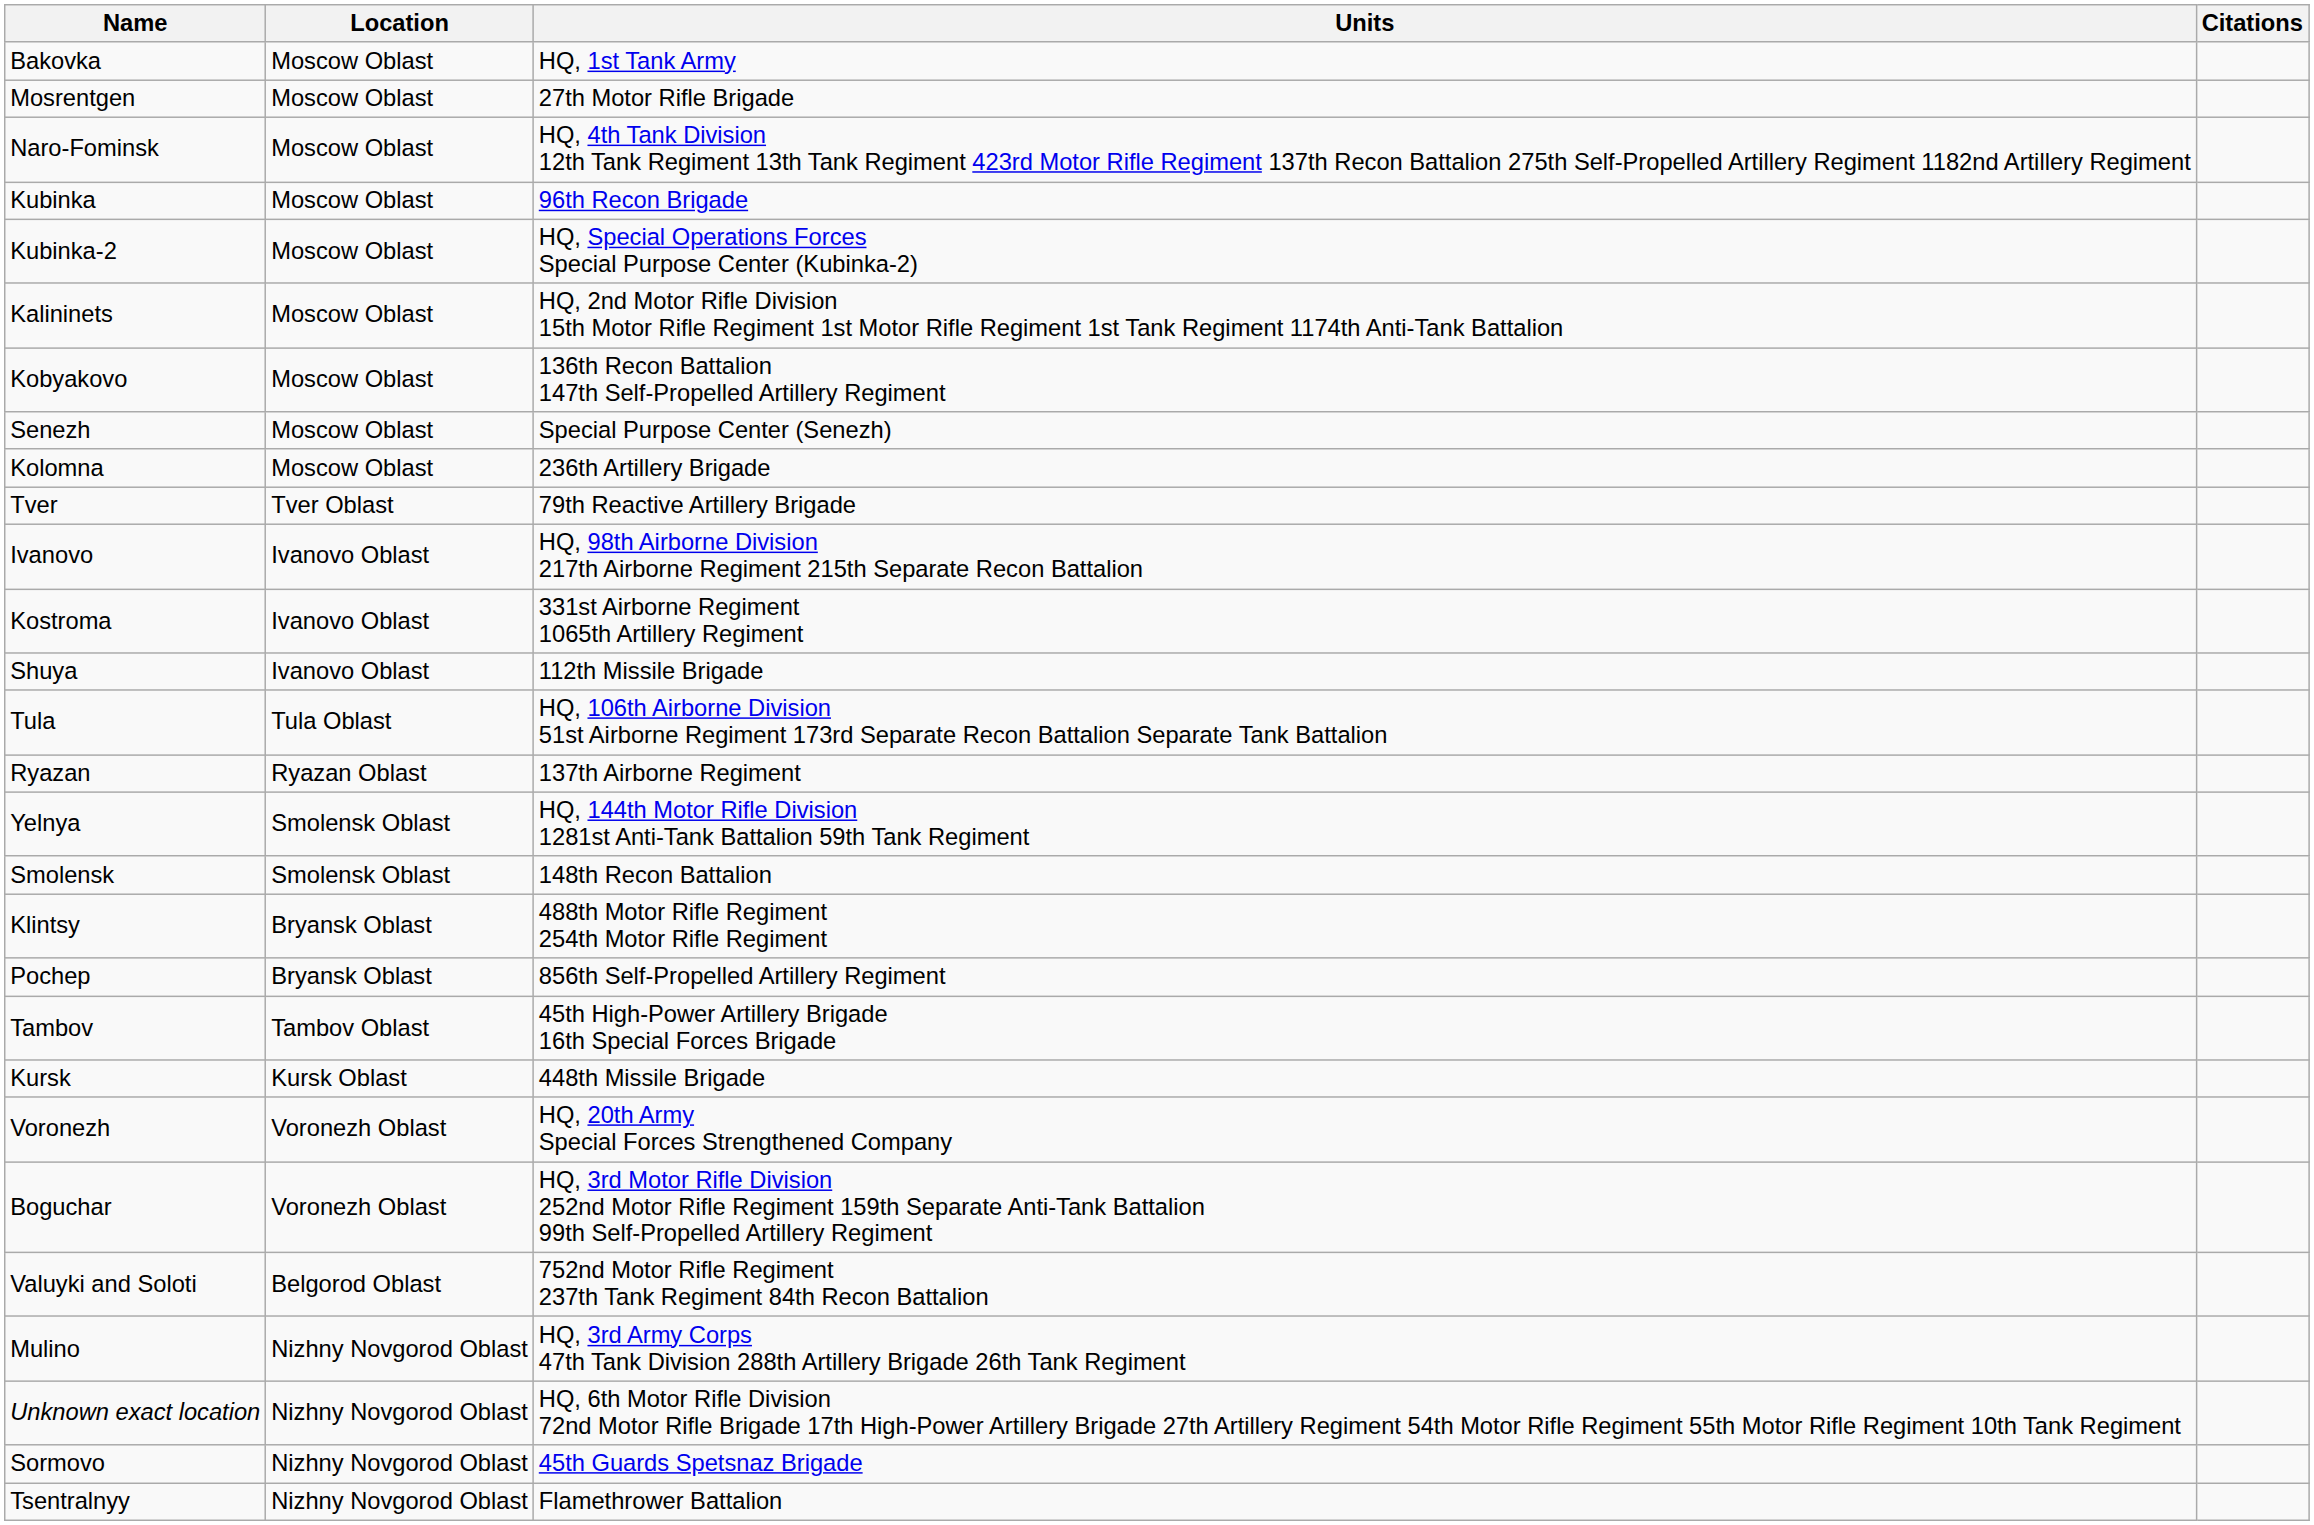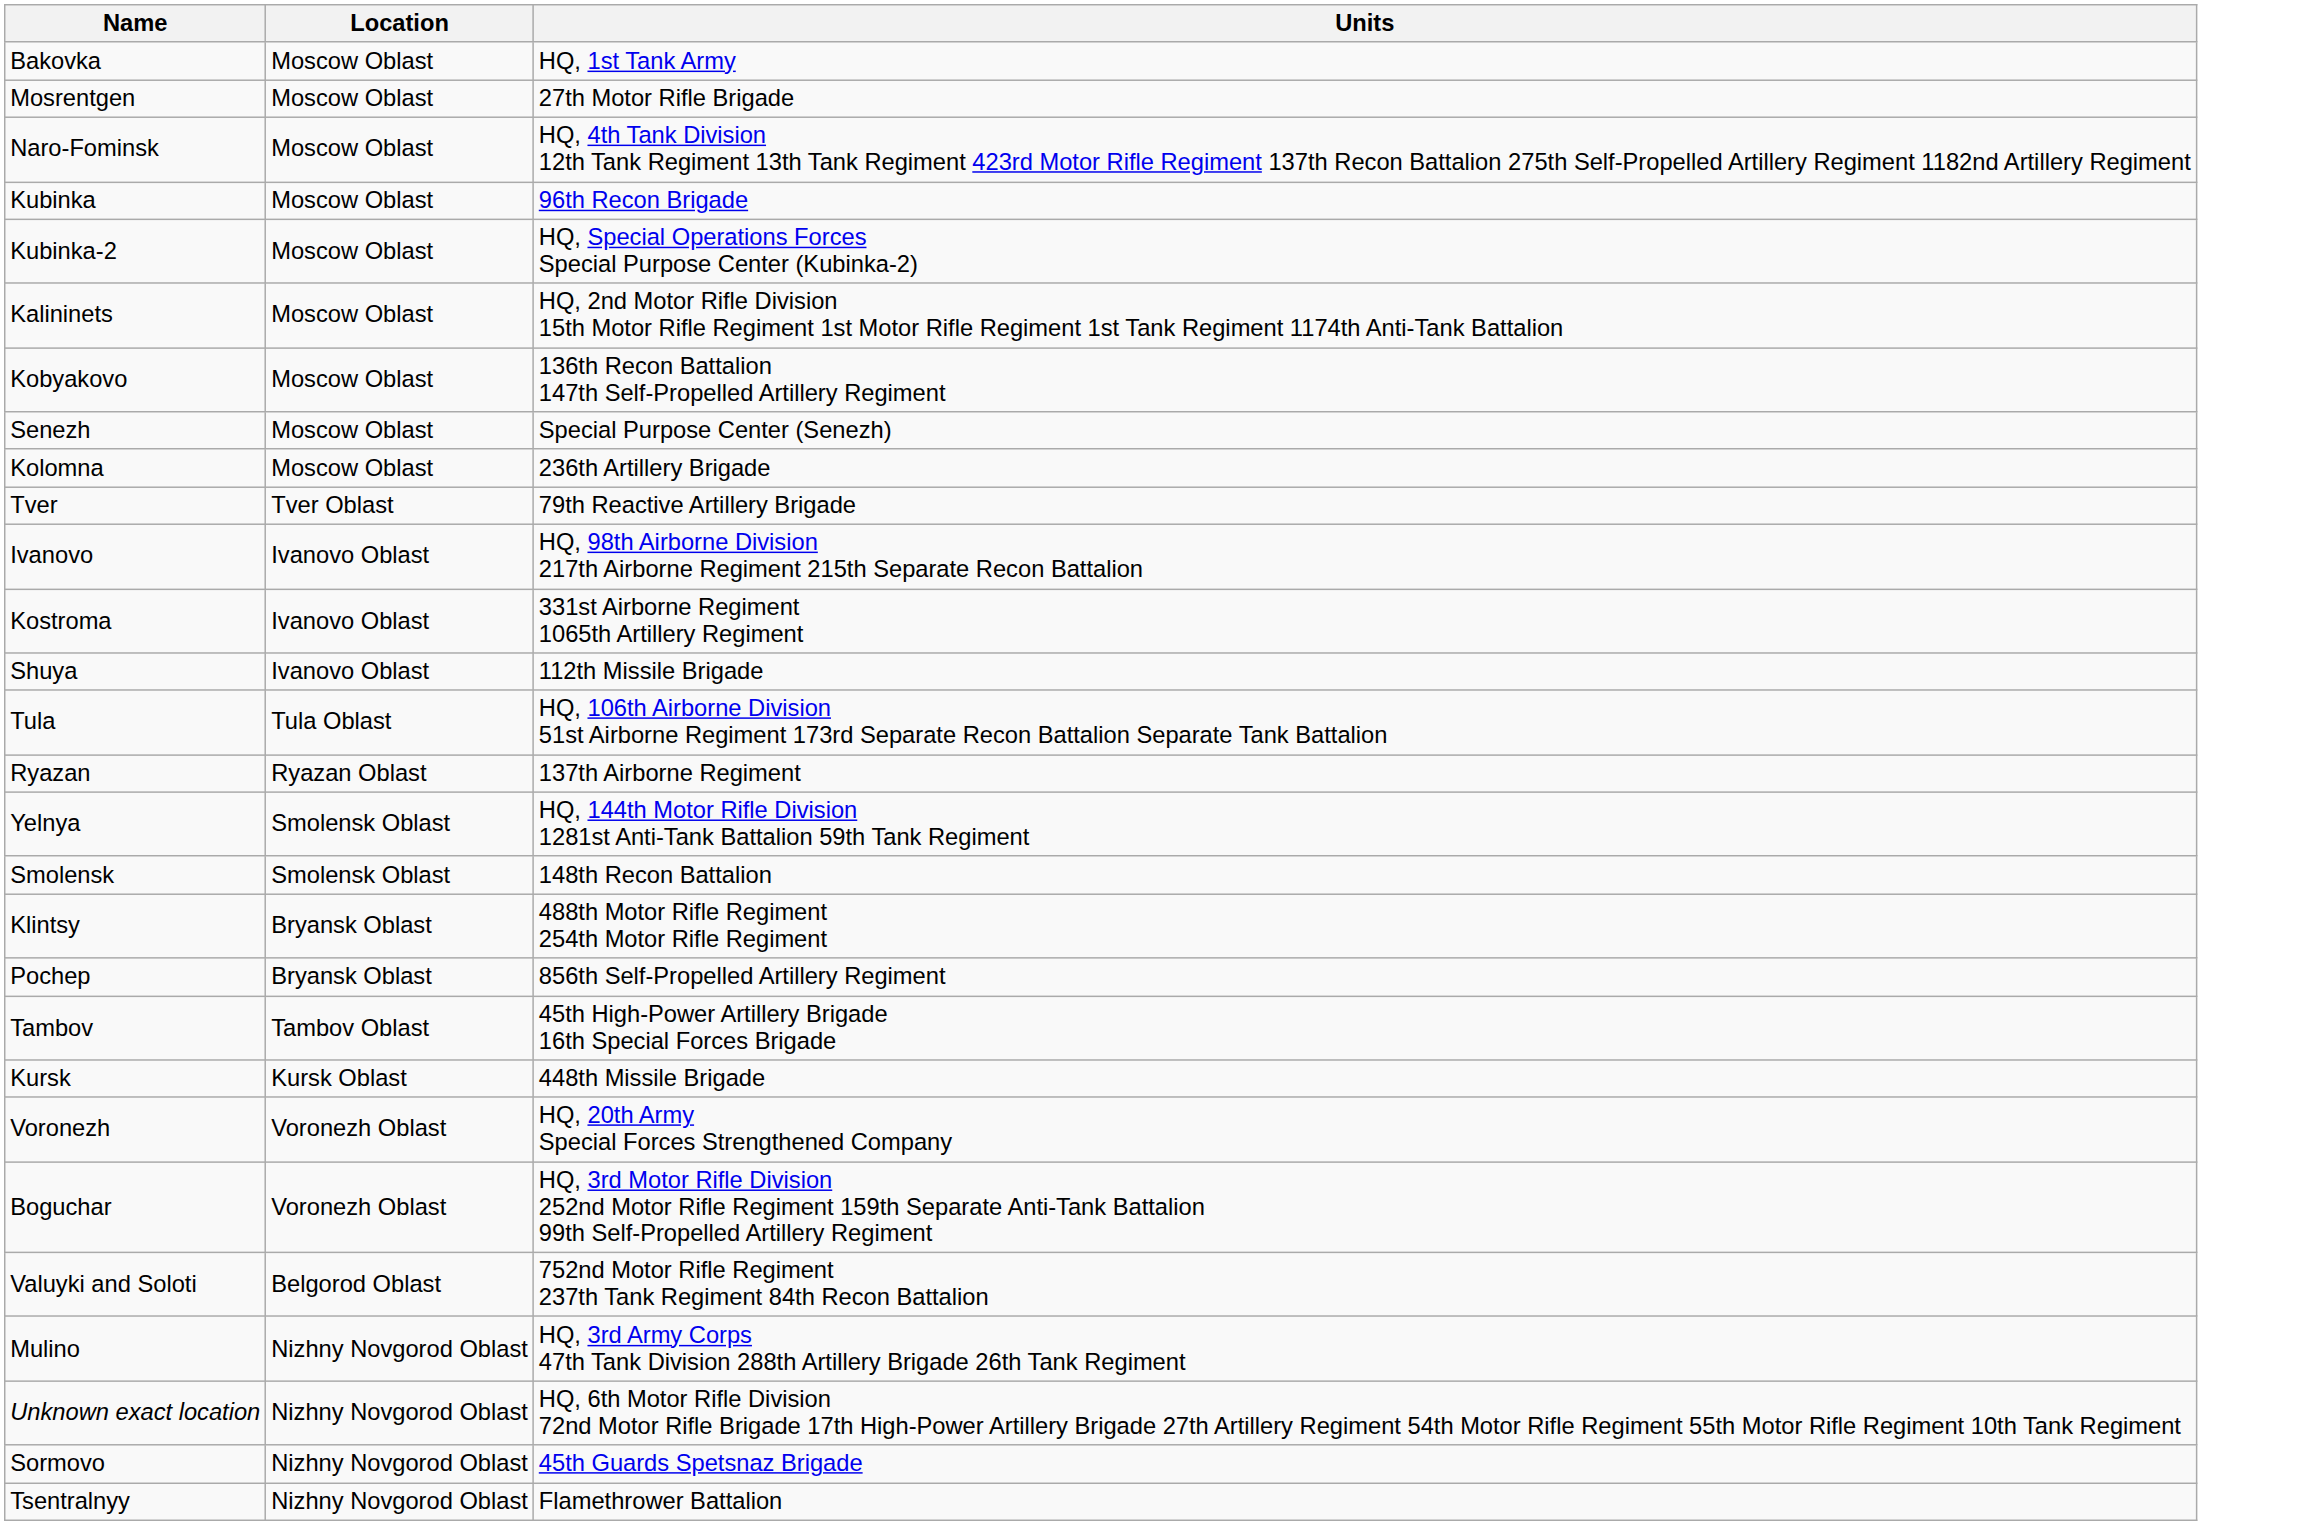- column: (2252, 23)
